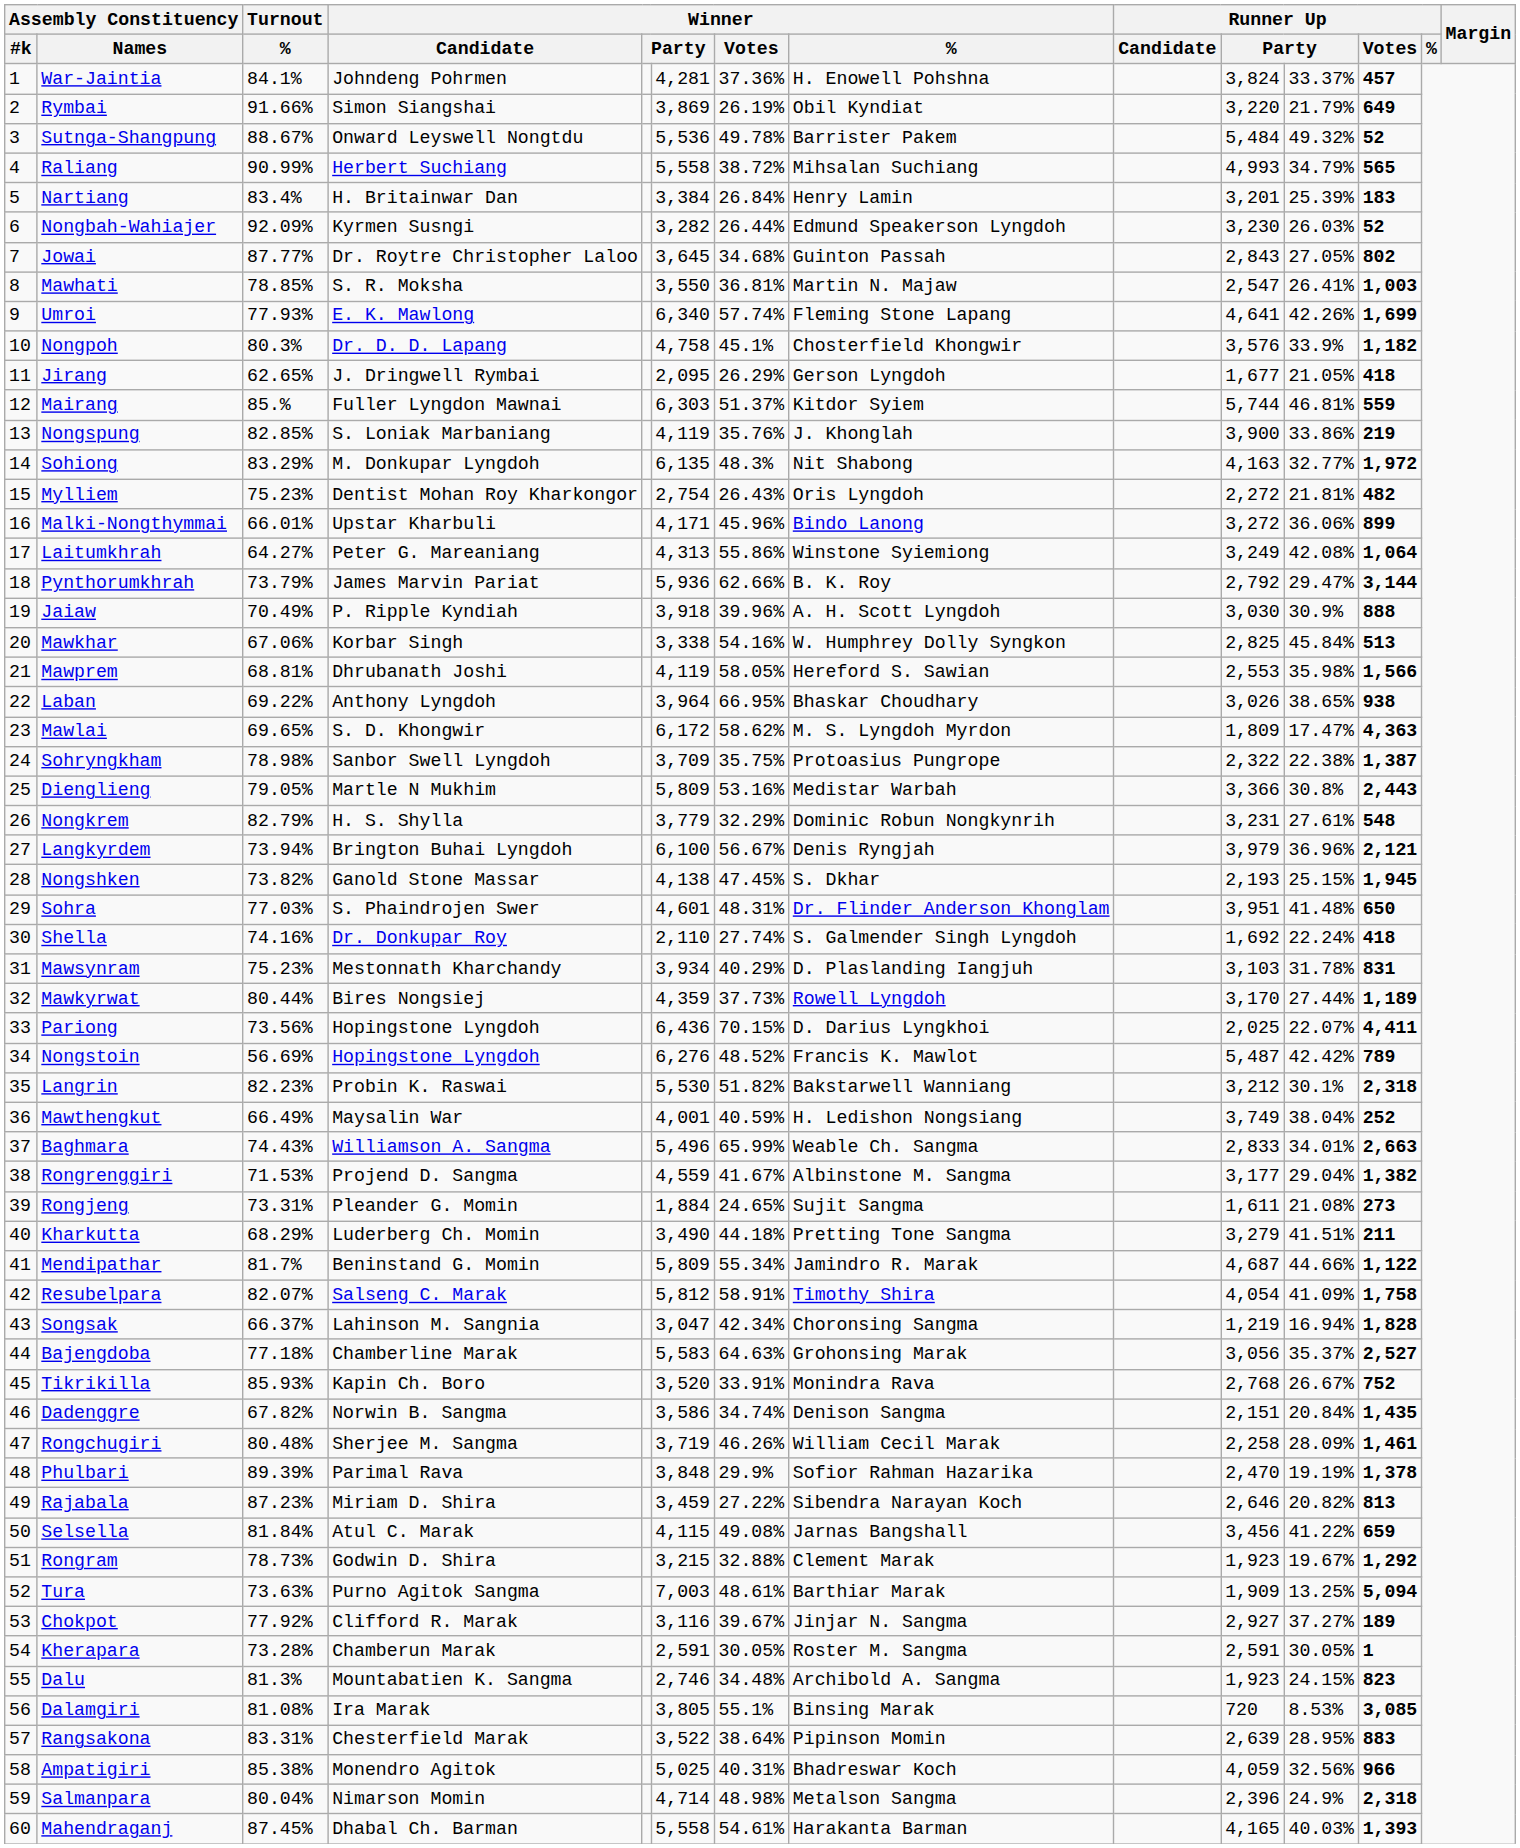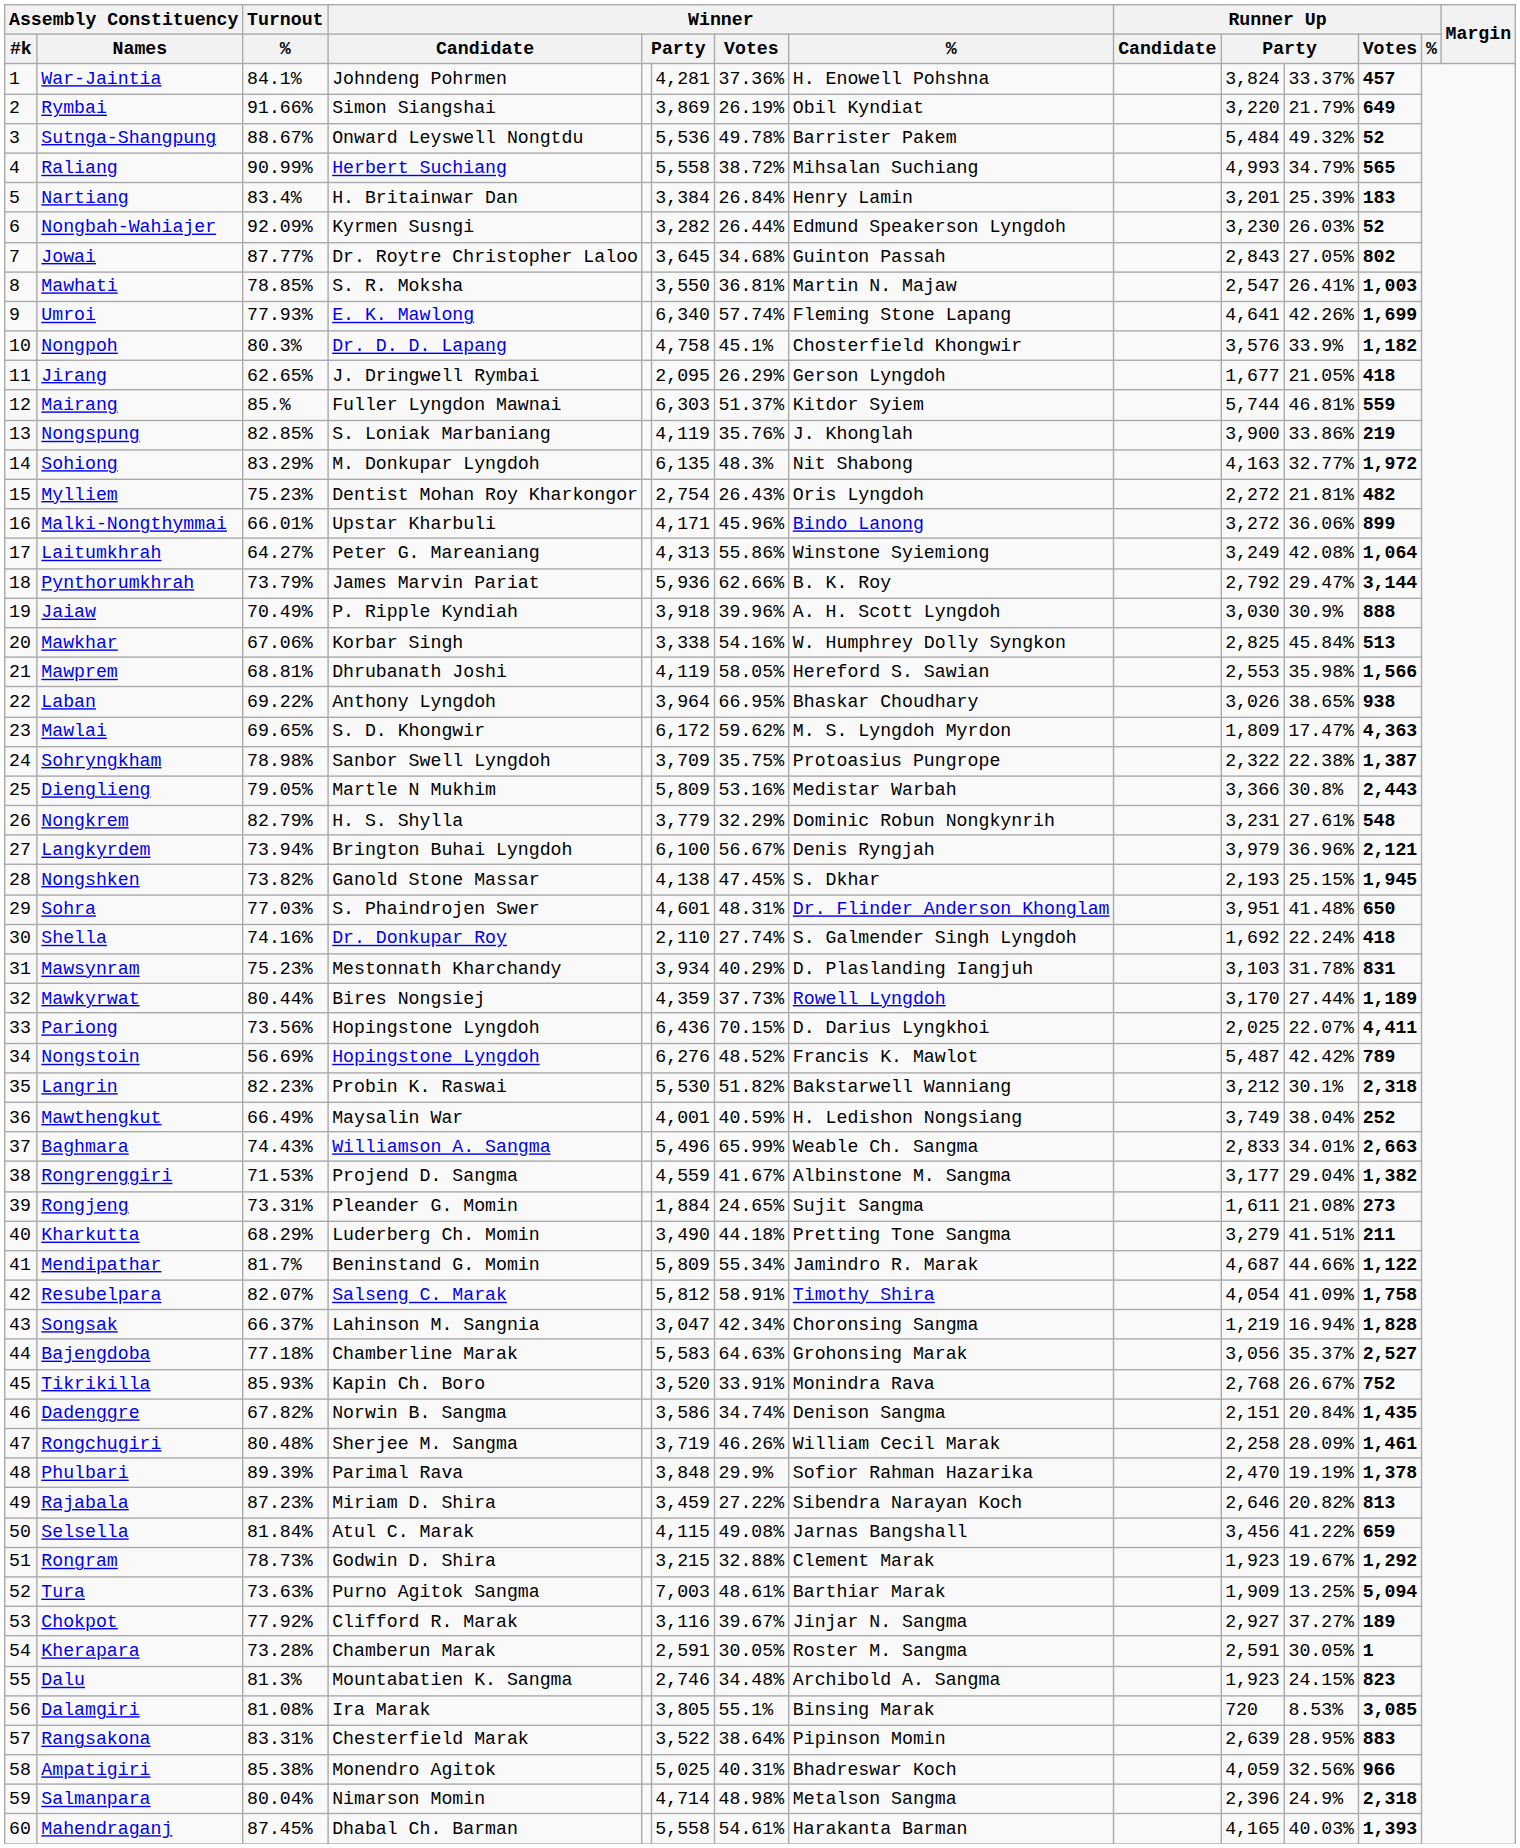(751, 731) 58.62% -> (751, 731) 59.62%
